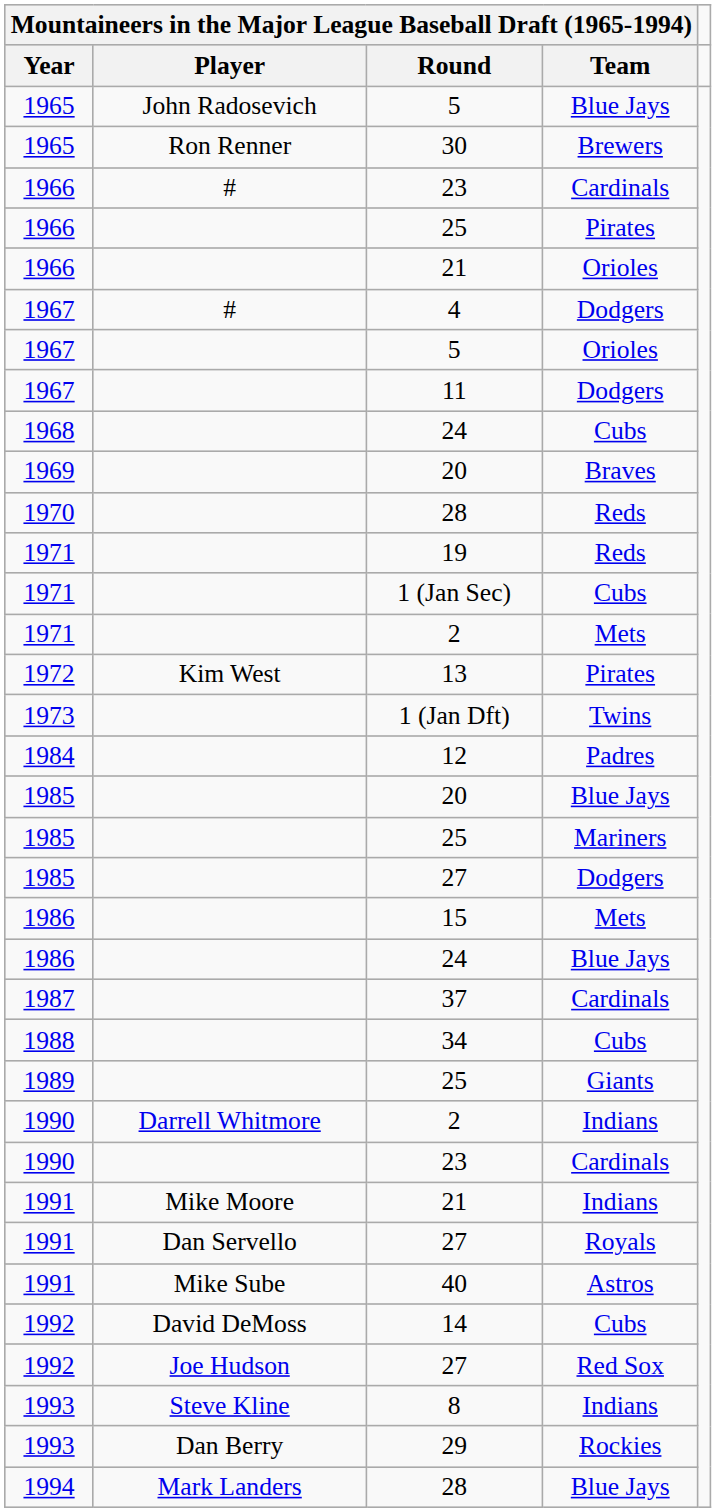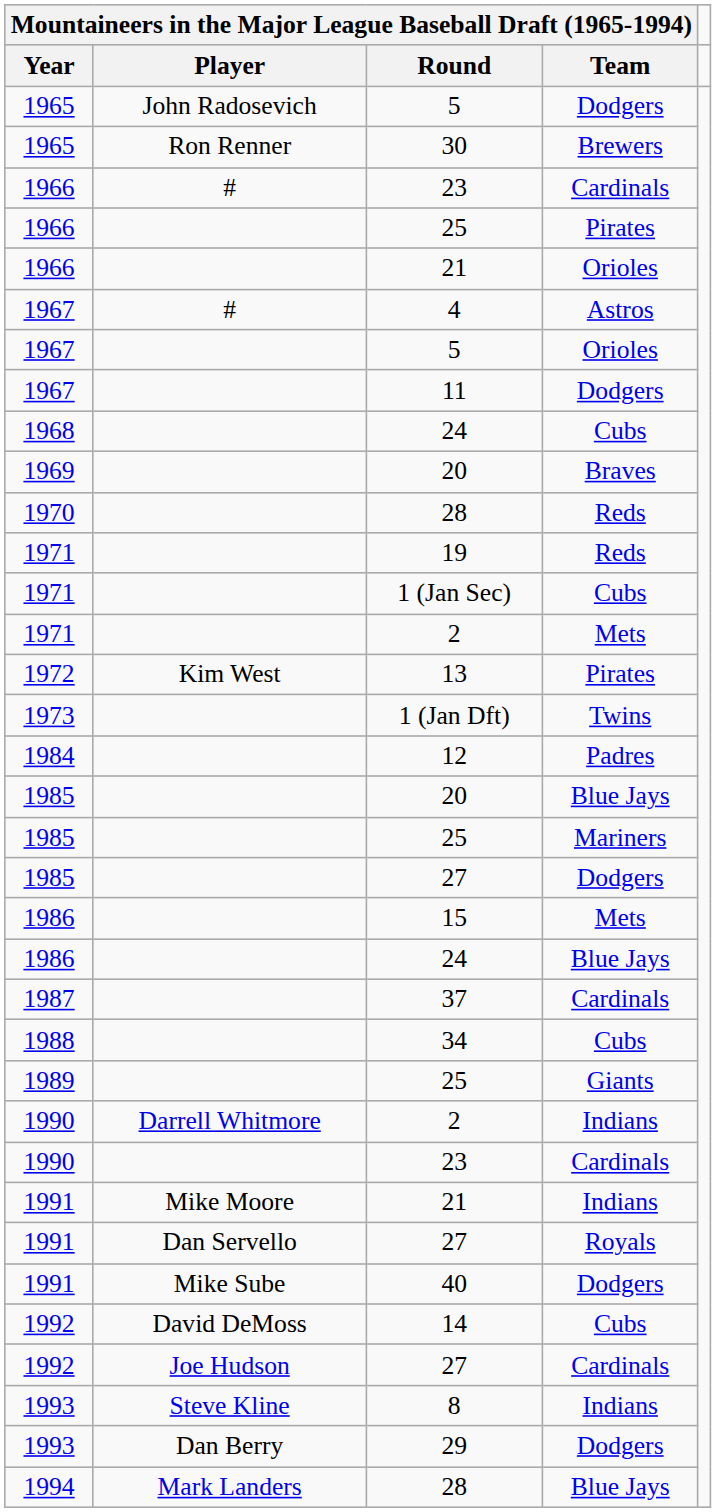(620, 106) Blue Jays -> (620, 106) Dodgers
(620, 308) Dodgers -> (620, 308) Astros
(620, 1283) Astros -> (620, 1283) Dodgers
(620, 1364) Red Sox -> (620, 1364) Cardinals
(620, 1445) Rockies -> (620, 1445) Dodgers
